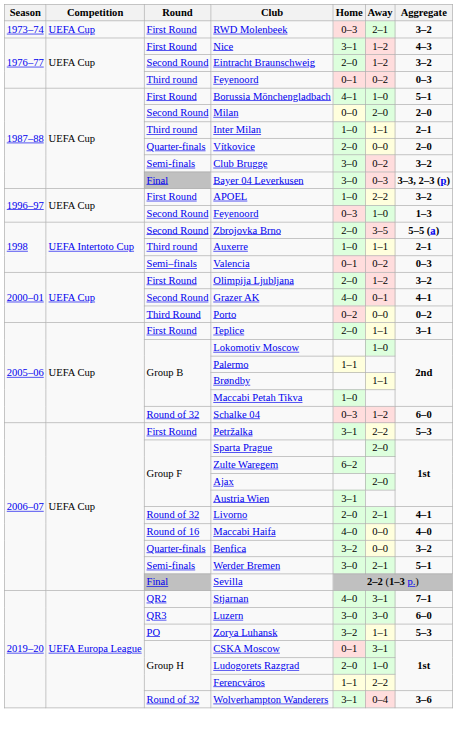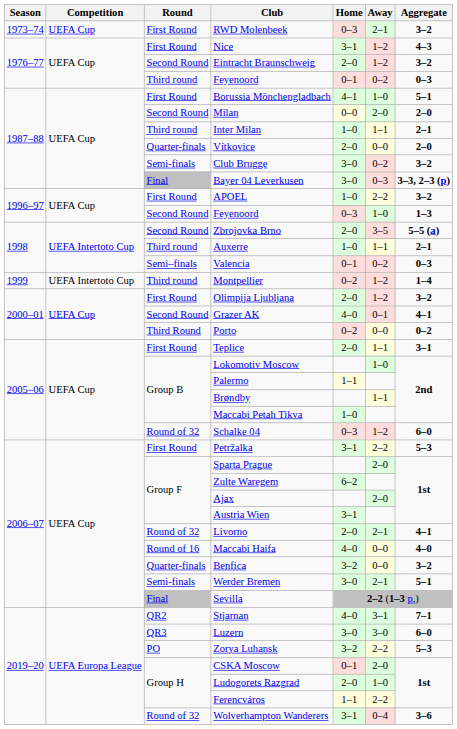+ row: (172, 280)
(380, 632) 1–1 -> (380, 649) 2–2
(380, 649) 3–1 -> (380, 666) 2–0
